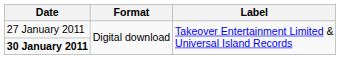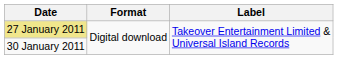(46, 29) no background -> (46, 29) khaki background
(47, 46) bold -> (46, 46) normal
